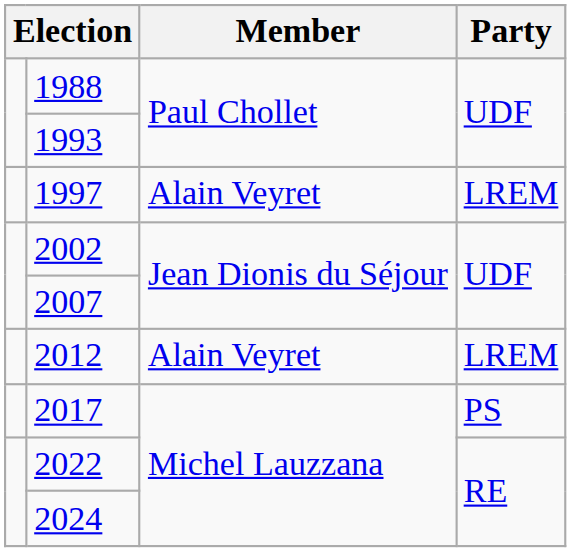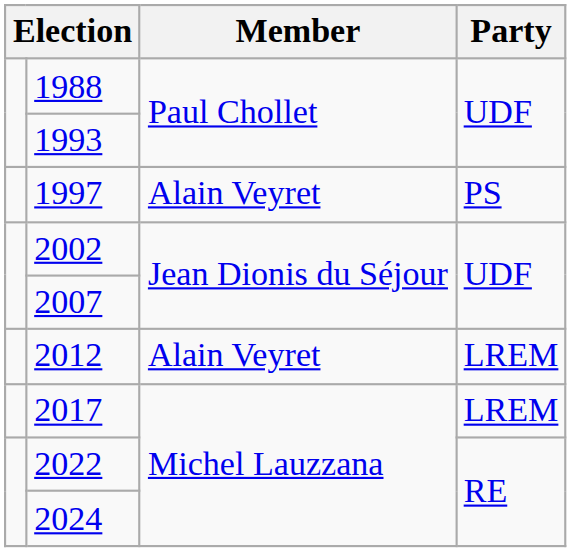(511, 193) LREM -> (483, 193) PS
(483, 409) PS -> (511, 409) LREM
